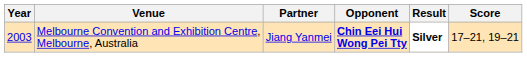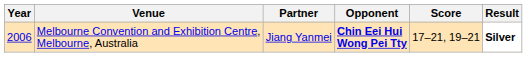columns swapped: (485, 14) <-> (429, 14)
(19, 37) 2003 -> (19, 37) 2006
